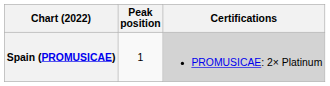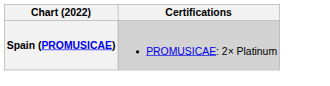- column: (140, 18)
